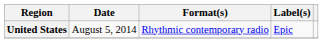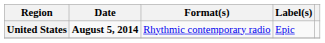(104, 29) normal -> (105, 29) bold
